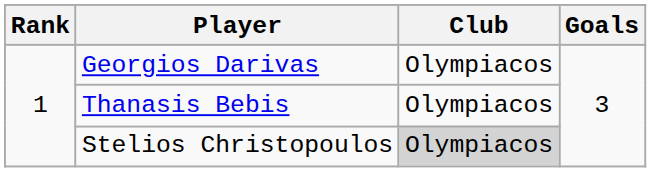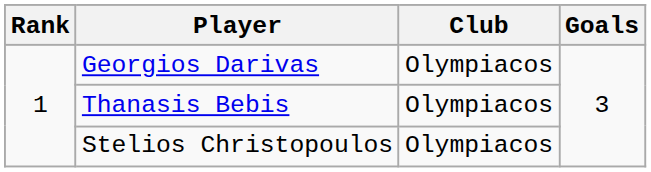(479, 146) lightgrey background -> (479, 146) no background
